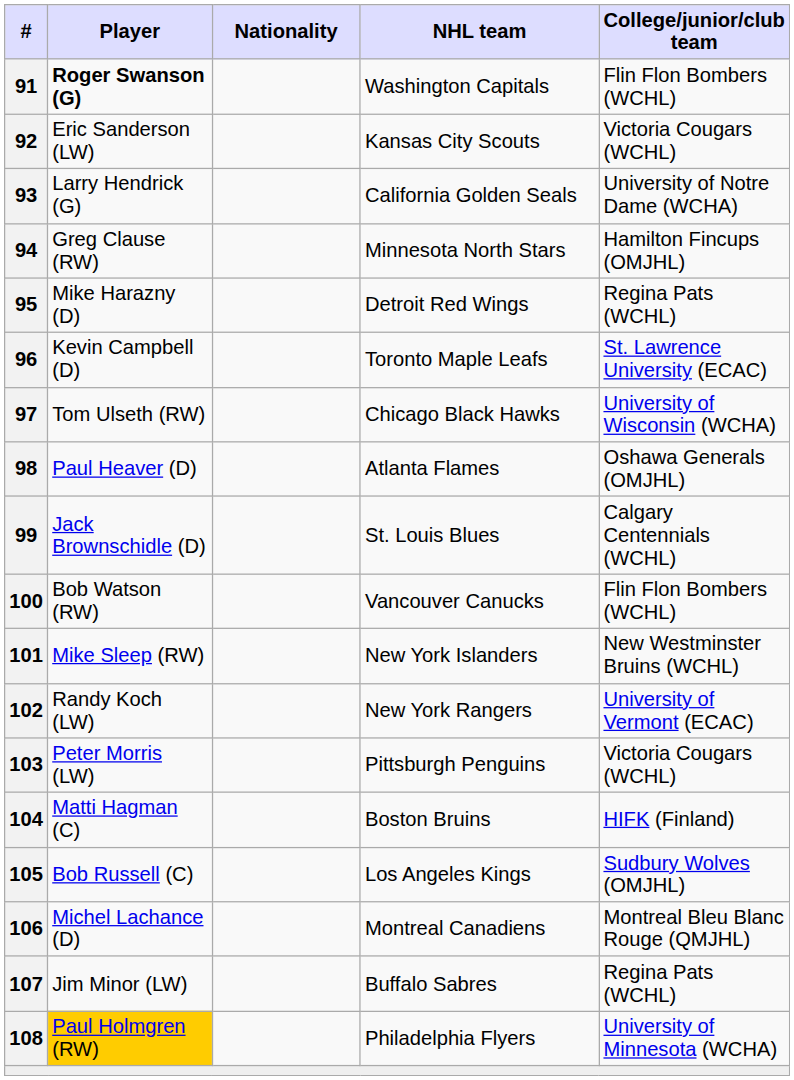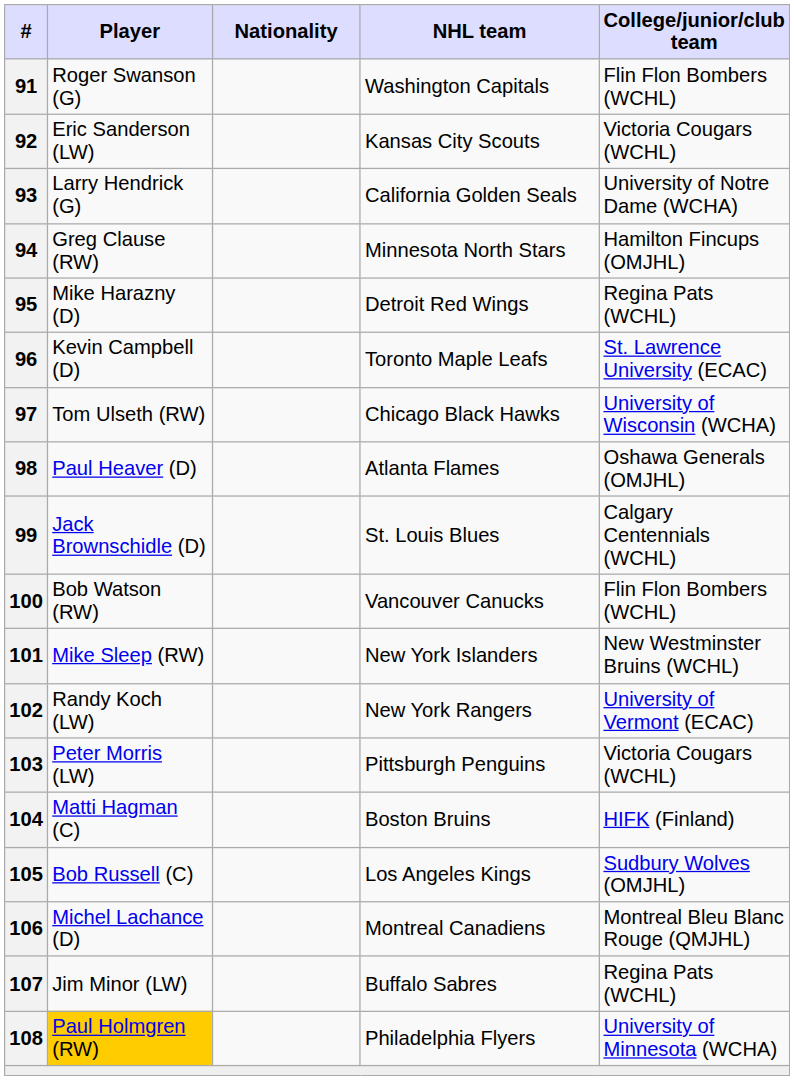(128, 86) bold -> (124, 86) normal
